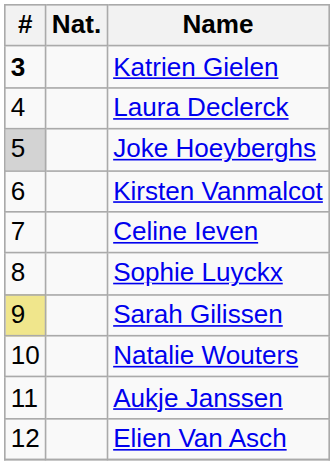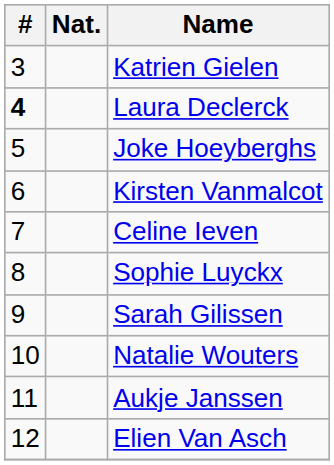(18, 66) bold -> (18, 66) normal
(18, 107) normal -> (18, 107) bold
(18, 149) lightgrey background -> (18, 149) no background
(18, 314) khaki background -> (18, 314) no background
